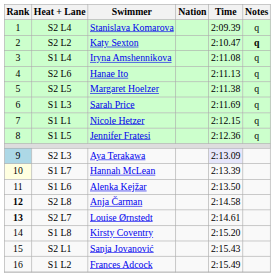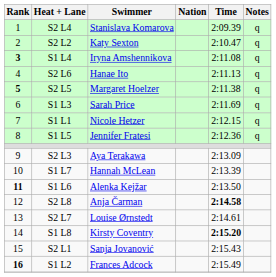(257, 43) bold -> (257, 43) normal
(18, 58) normal -> (18, 58) bold
(18, 89) normal -> (18, 89) bold
(18, 156) lightblue background -> (18, 156) no background
(226, 156) lavender background -> (226, 156) no background
(18, 171) lightyellow background -> (18, 171) no background
(18, 187) normal -> (18, 187) bold
(18, 202) bold -> (18, 202) normal
(226, 202) normal -> (226, 202) bold
(18, 217) bold -> (18, 217) normal
(226, 233) normal -> (226, 233) bold
(18, 264) normal -> (18, 264) bold
